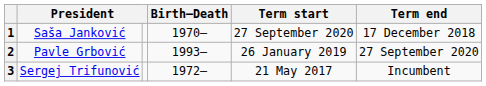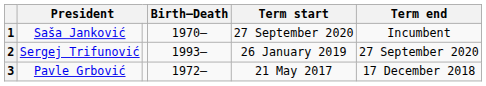(419, 33) 17 December 2018 -> (419, 33) Incumbent
(80, 52) Pavle Grbović -> (80, 52) Sergej Trifunović
(80, 71) Sergej Trifunović -> (80, 71) Pavle Grbović
(419, 71) Incumbent -> (419, 71) 17 December 2018
